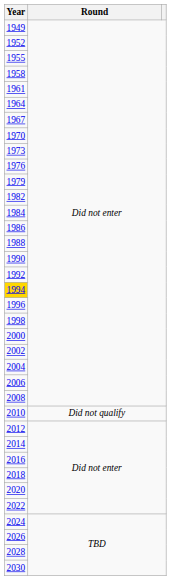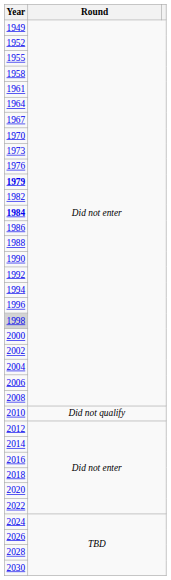(16, 182) normal -> (16, 182) bold
(16, 213) normal -> (16, 213) bold
(16, 290) gold background -> (16, 290) no background
(16, 321) no background -> (16, 321) lightgrey background
